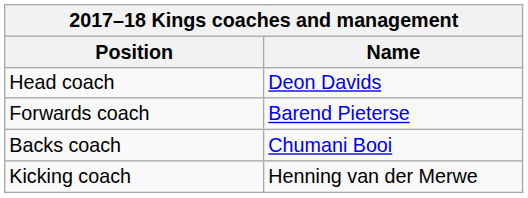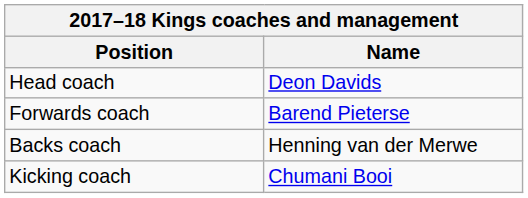(330, 145) Chumani Booi -> (373, 145) Henning van der Merwe
(373, 176) Henning van der Merwe -> (330, 176) Chumani Booi
